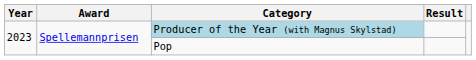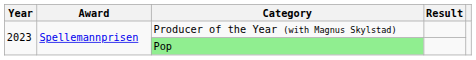(275, 30) lightblue background -> (275, 30) no background
(163, 46) no background -> (163, 46) lightgreen background
